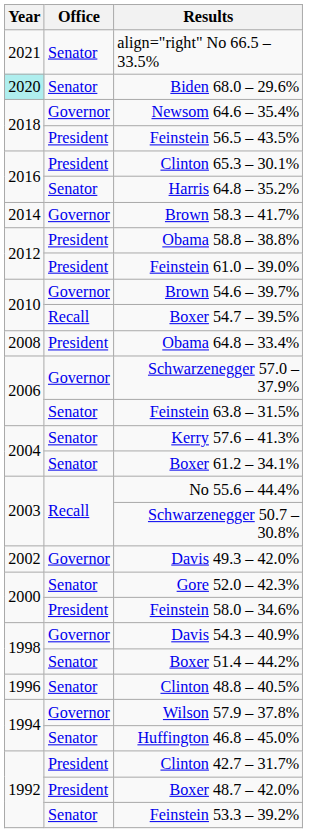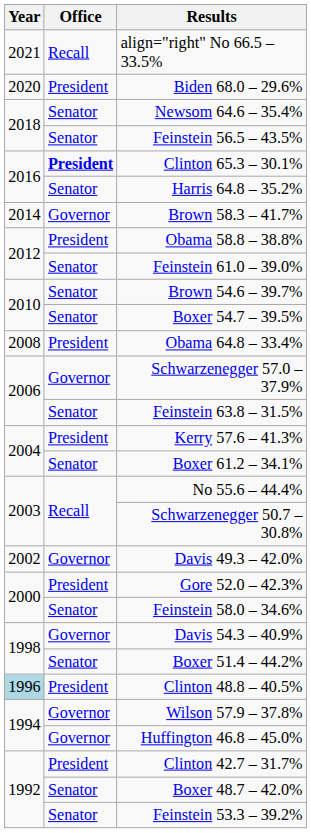(73, 52) Senator -> (69, 52) Recall
(24, 86) paleturquoise background -> (24, 86) no background
(73, 86) Senator -> (78, 86) President
(79, 112) Governor -> (73, 112) Senator
(78, 138) President -> (73, 138) Senator
(78, 163) normal -> (81, 163) bold
(78, 266) President -> (73, 266) Senator
(79, 291) Governor -> (73, 291) Senator
(69, 317) Recall -> (73, 317) Senator
(73, 438) Senator -> (78, 438) President
(73, 584) Senator -> (78, 584) President
(78, 610) President -> (73, 610) Senator
(24, 686) no background -> (24, 686) lightblue background
(73, 686) Senator -> (78, 686) President
(73, 738) Senator -> (79, 738) Governor
(78, 789) President -> (73, 789) Senator
